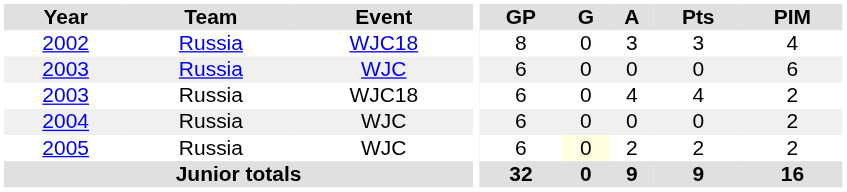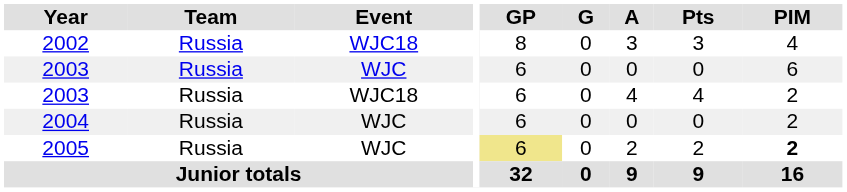(521, 147) no background -> (521, 147) khaki background
(586, 147) lightyellow background -> (586, 147) no background
(792, 147) normal -> (792, 147) bold
